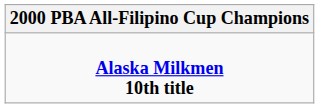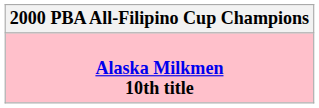(159, 78) no background -> (159, 78) pink background
